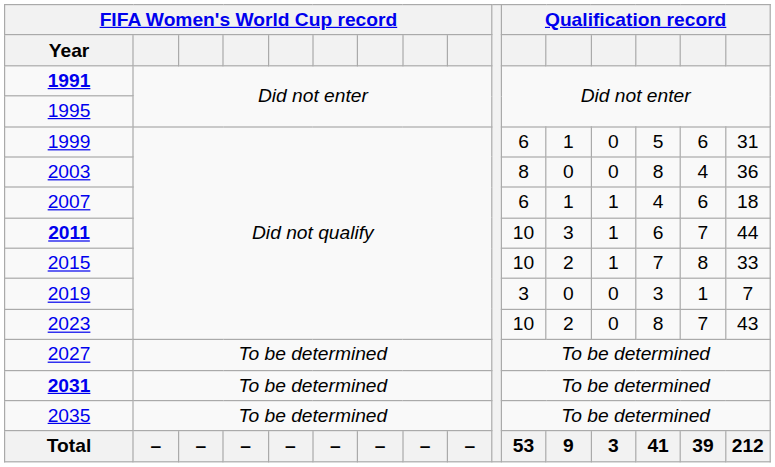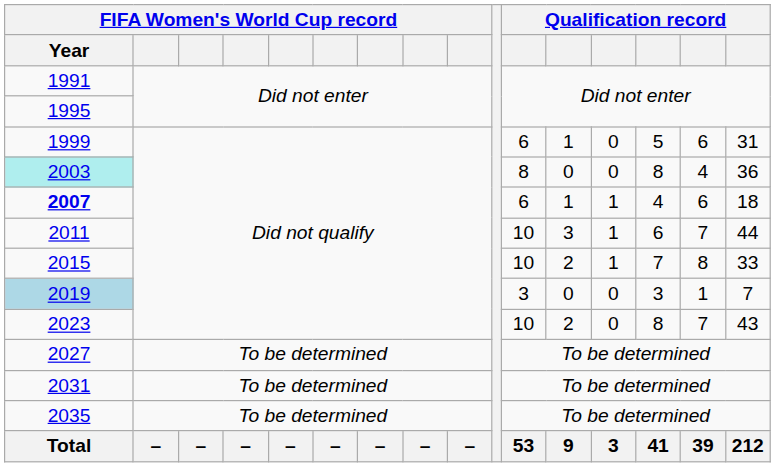(69, 80) bold -> (69, 80) normal
(69, 171) no background -> (69, 171) paleturquoise background
(69, 202) normal -> (69, 202) bold
(69, 232) bold -> (69, 232) normal
(69, 293) no background -> (69, 293) lightblue background
(69, 385) bold -> (69, 385) normal
